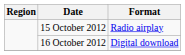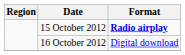(137, 27) normal -> (139, 27) bold
